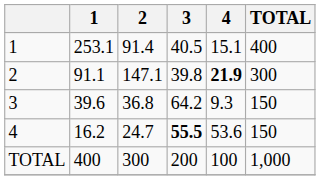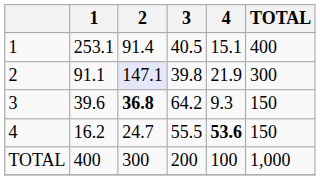(142, 75) no background -> (142, 75) lavender background
(226, 75) bold -> (226, 75) normal
(138, 103) normal -> (138, 103) bold
(187, 132) bold -> (187, 132) normal
(226, 132) normal -> (226, 132) bold
